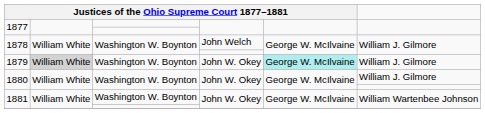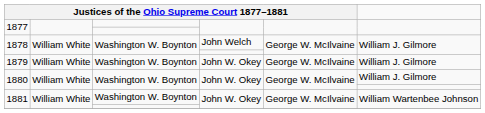(61, 62) lightgrey background -> (61, 62) no background
(310, 62) paleturquoise background -> (310, 62) no background
